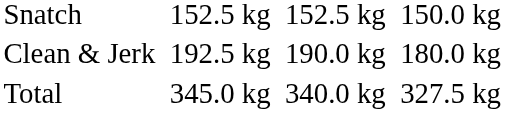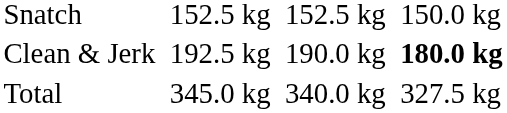(451, 53) normal -> (451, 53) bold
